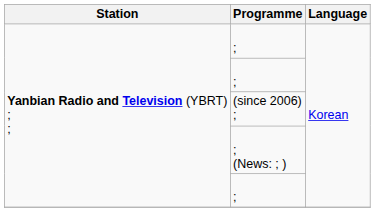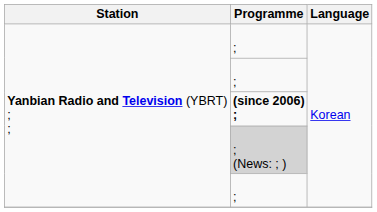(267, 108) normal -> (269, 108) bold
(260, 156) no background -> (260, 156) lightgrey background
